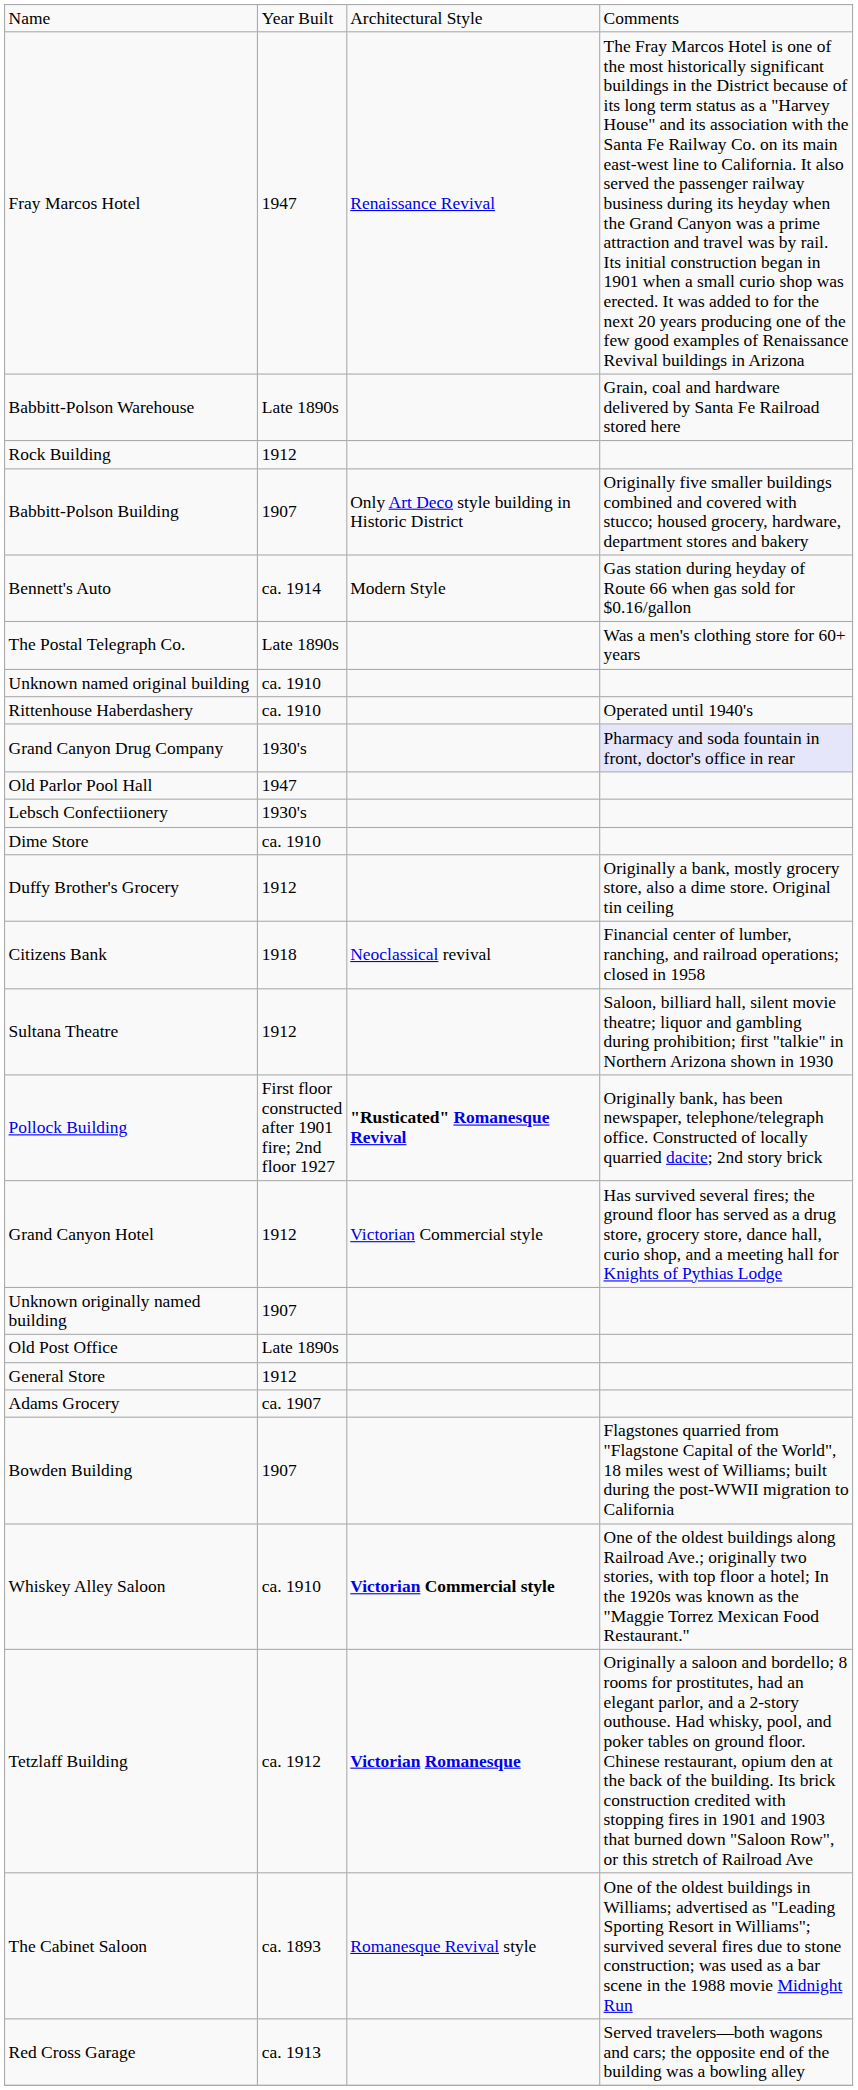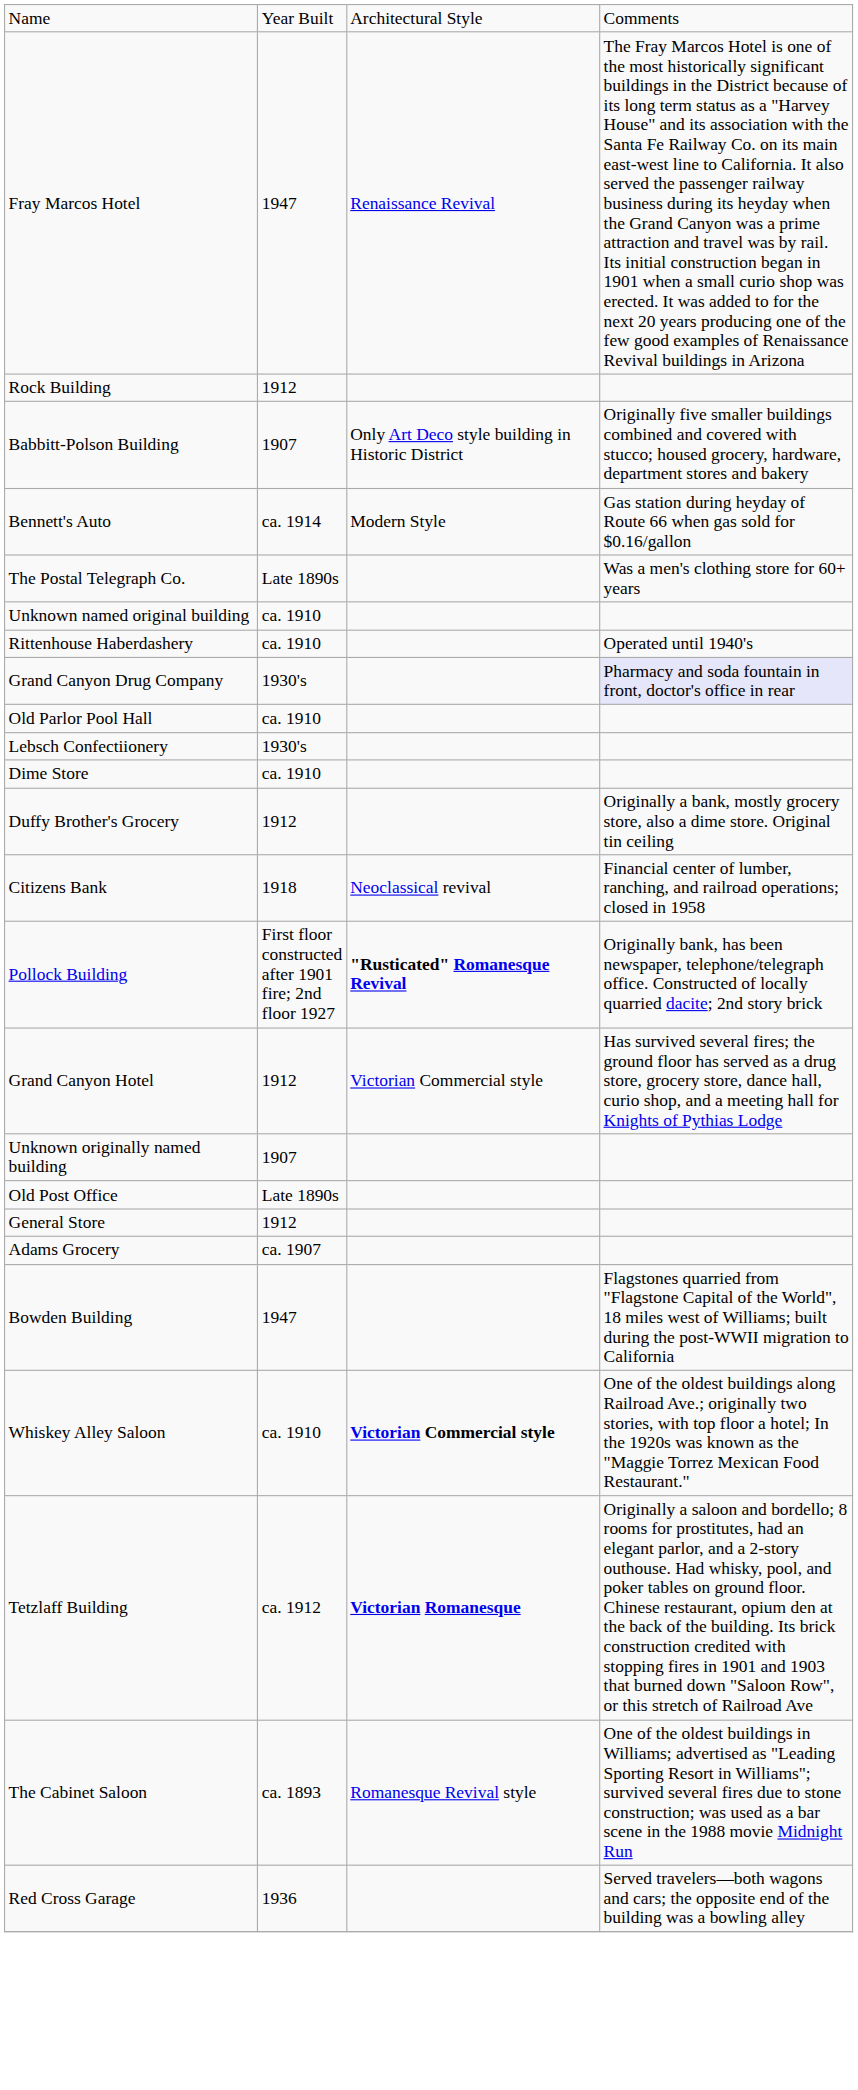- row: (101, 407)
(279, 785) 1947 -> (291, 718) ca. 1910
- row: (63, 1031)
(279, 1470) 1907 -> (279, 1317) 1947
(291, 2051) ca. 1913 -> (279, 1898) 1936
